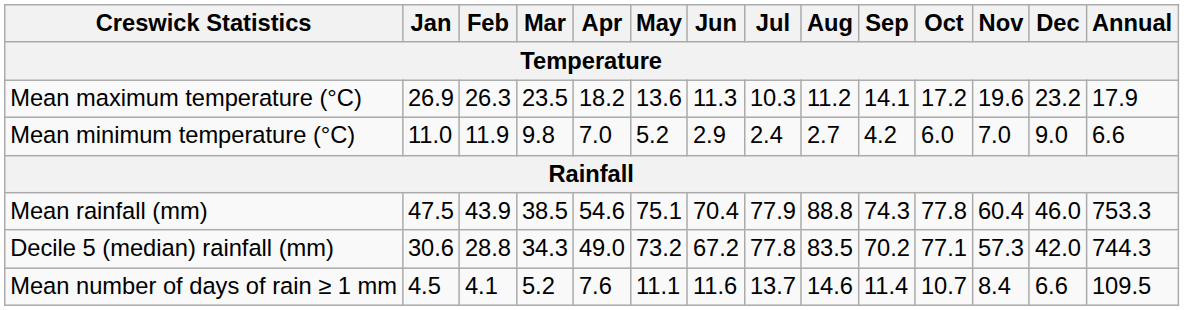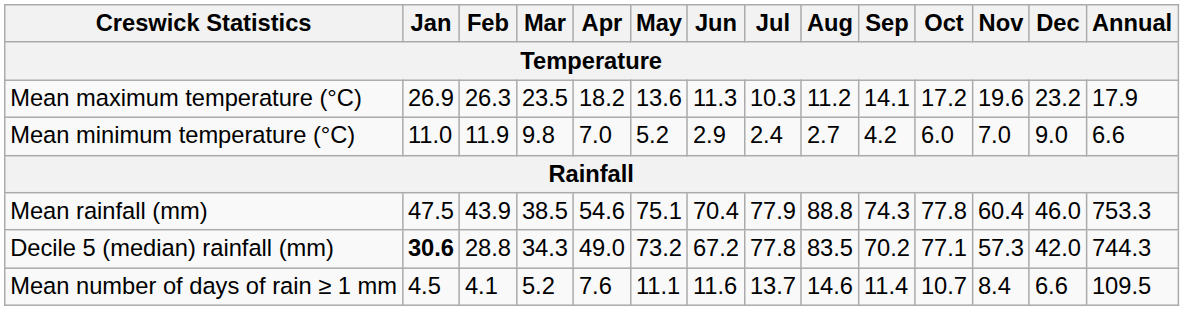(431, 248) normal -> (431, 248) bold
